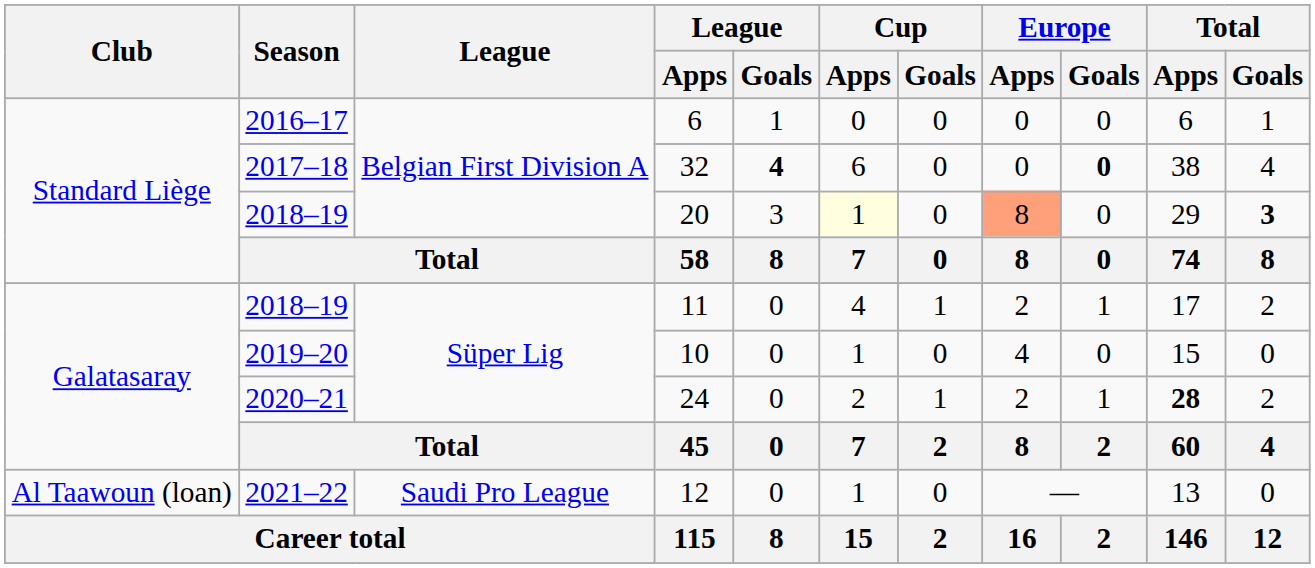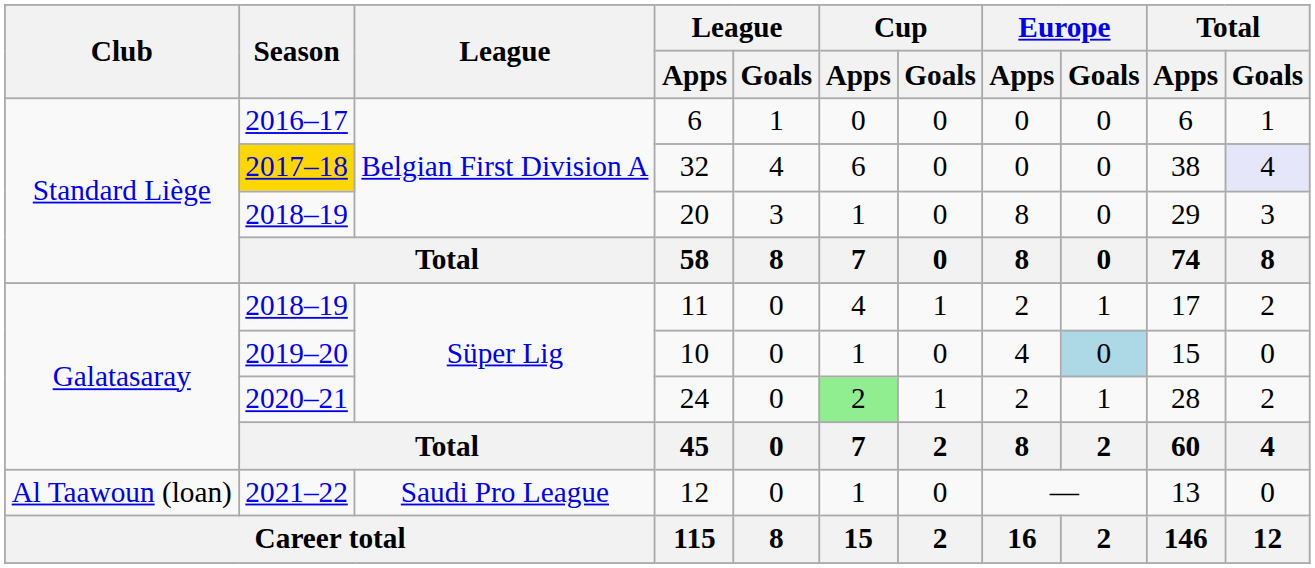(297, 167) no background -> (297, 167) gold background
(776, 167) bold -> (776, 167) normal
(1104, 167) bold -> (1104, 167) normal
(1267, 167) no background -> (1267, 167) lavender background
(858, 213) lightyellow background -> (858, 213) no background
(1022, 213) lightsalmon background -> (1022, 213) no background
(1267, 213) bold -> (1267, 213) normal
(1104, 352) no background -> (1104, 352) lightblue background
(858, 399) no background -> (858, 399) lightgreen background
(1186, 399) bold -> (1186, 399) normal
